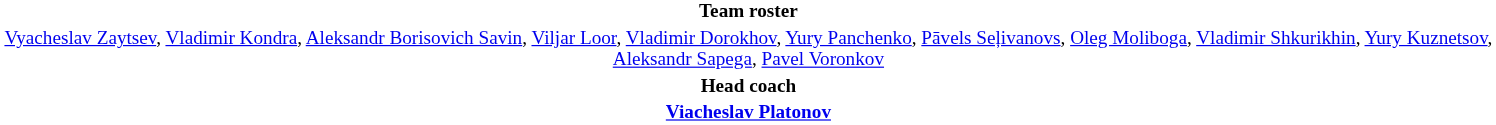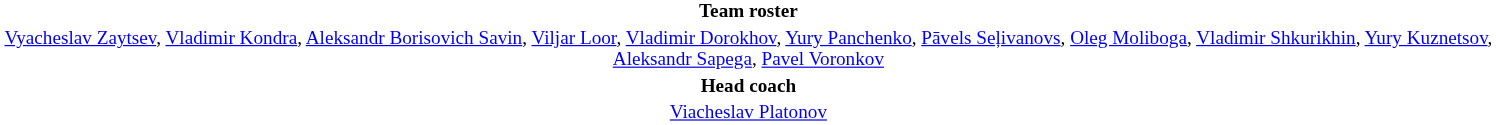(748, 112) bold -> (748, 112) normal
